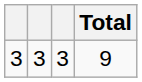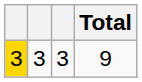(16, 58) no background -> (16, 58) gold background
